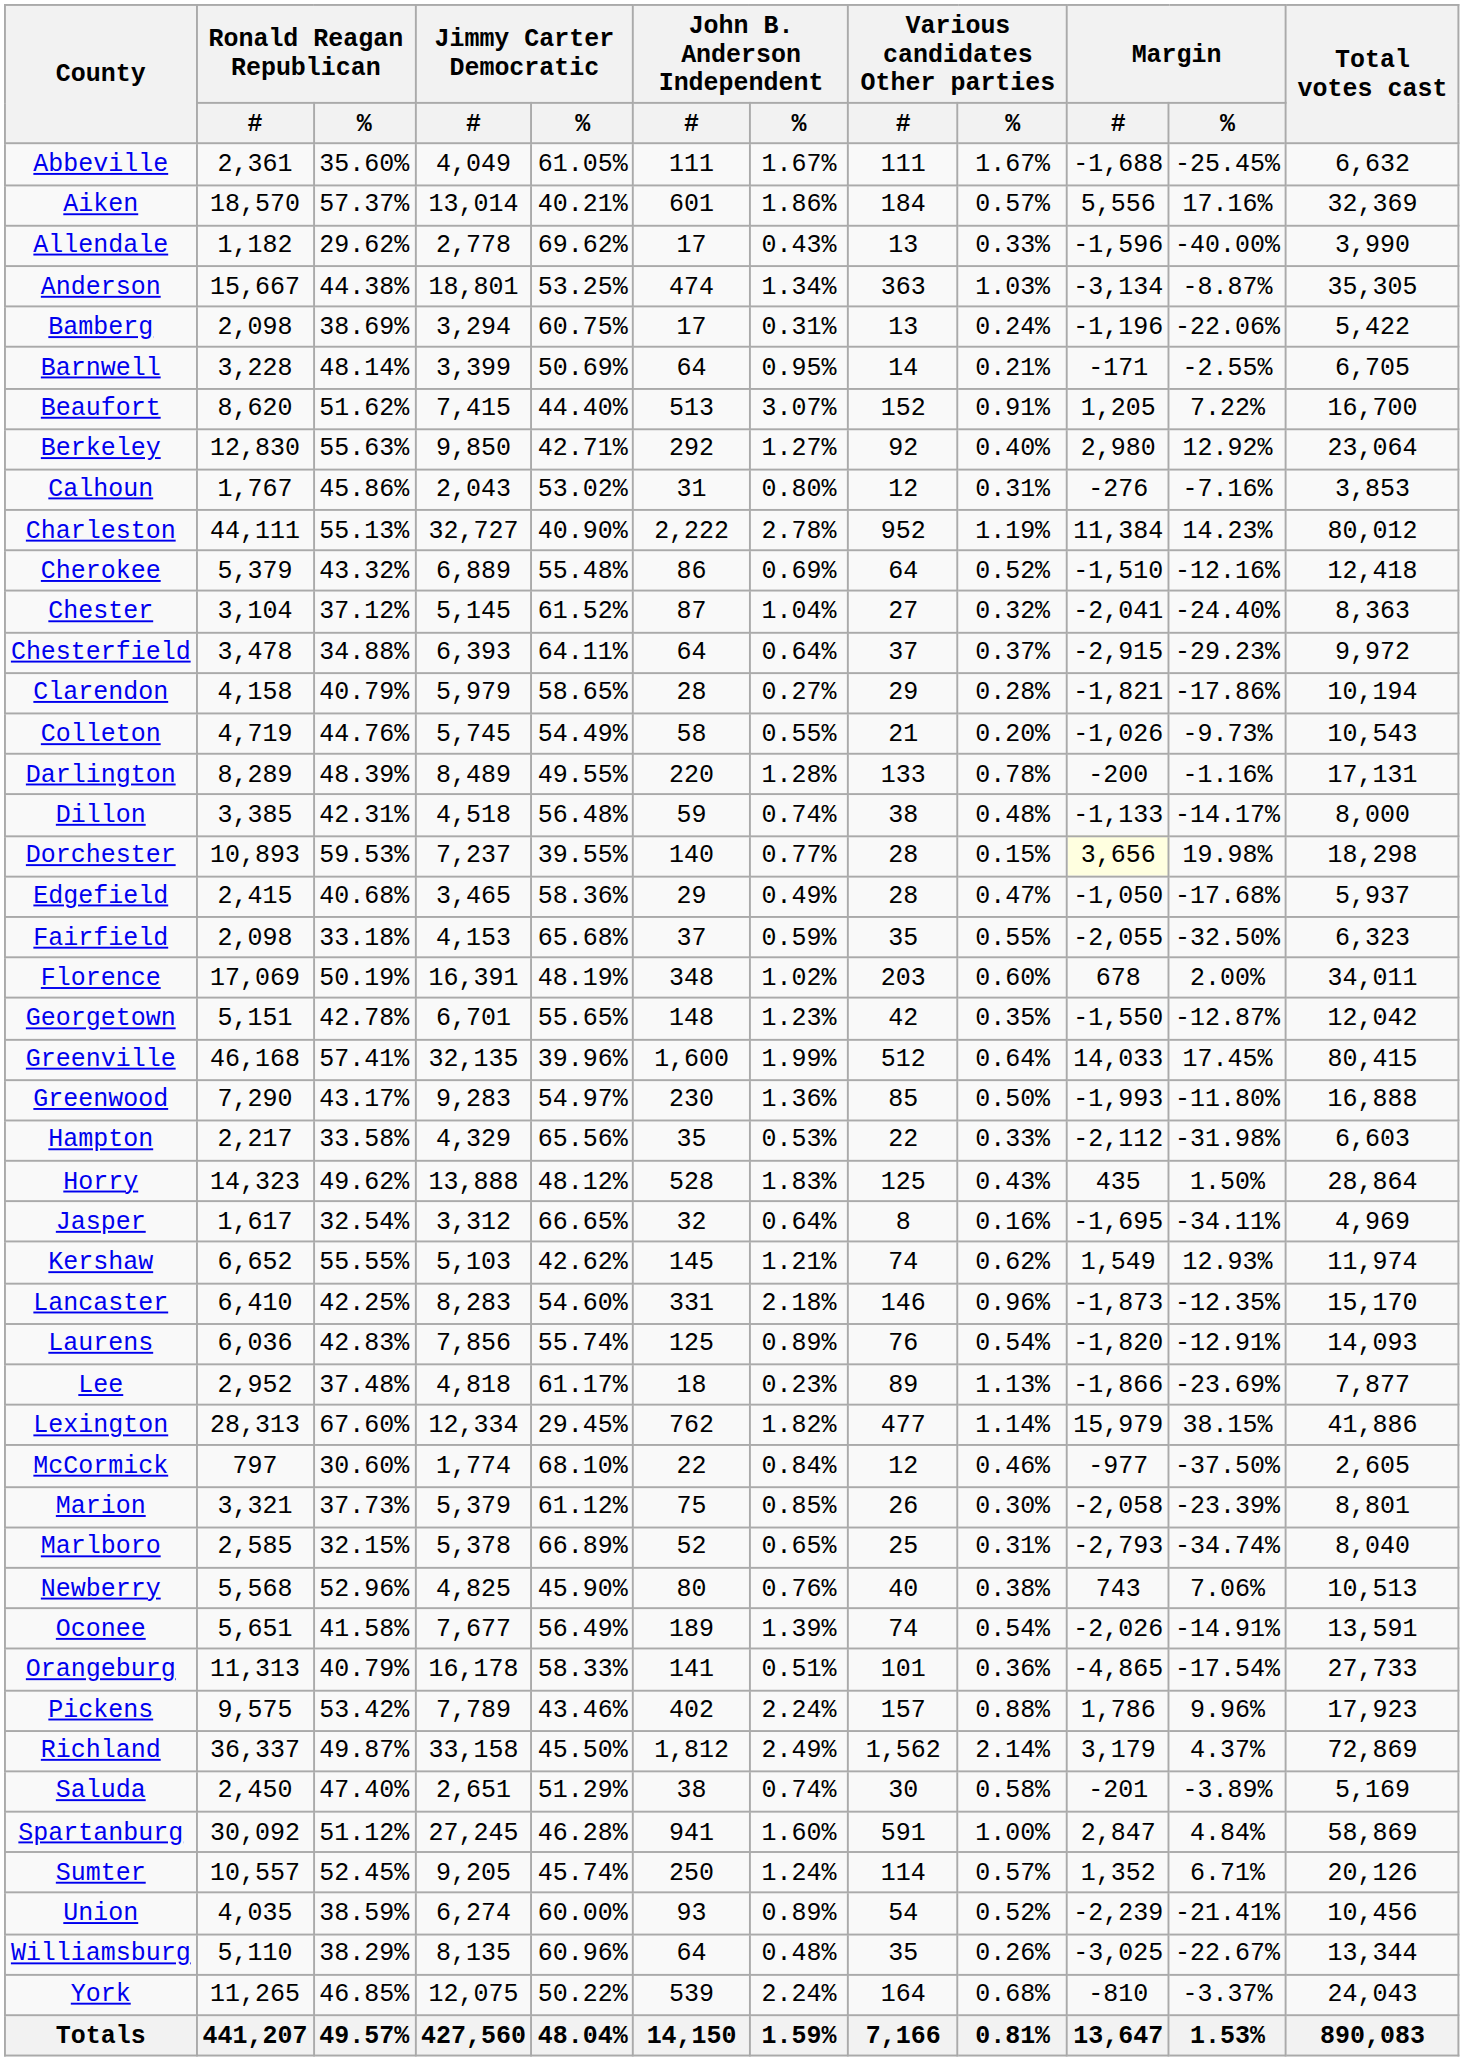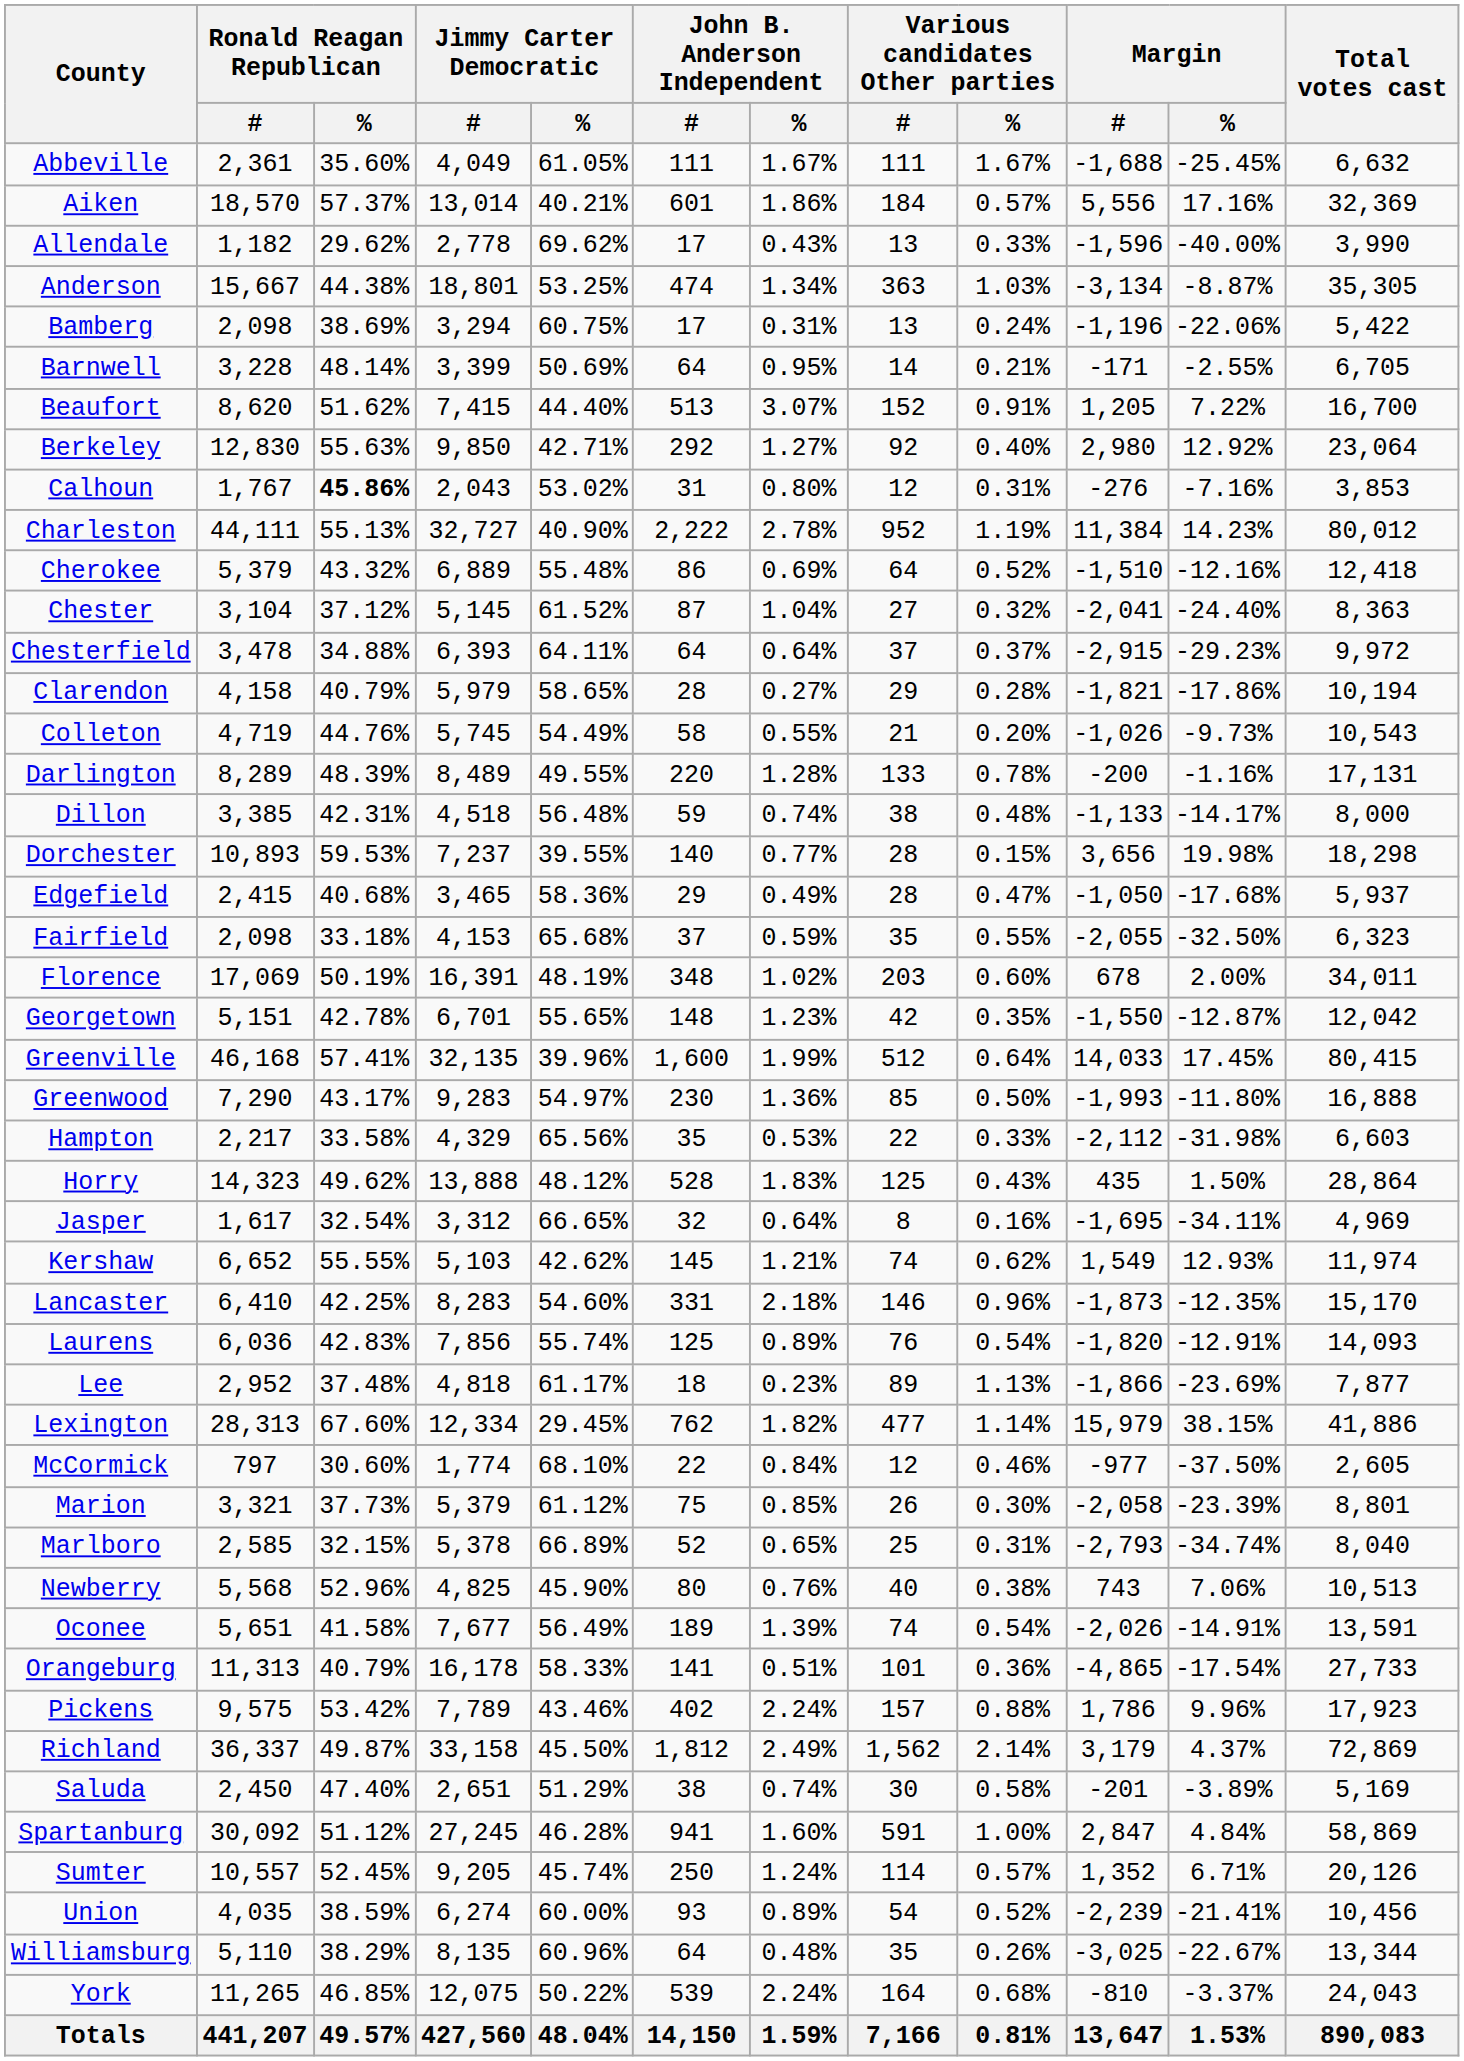(364, 490) normal -> (364, 490) bold
(1118, 856) lightyellow background -> (1118, 856) no background
